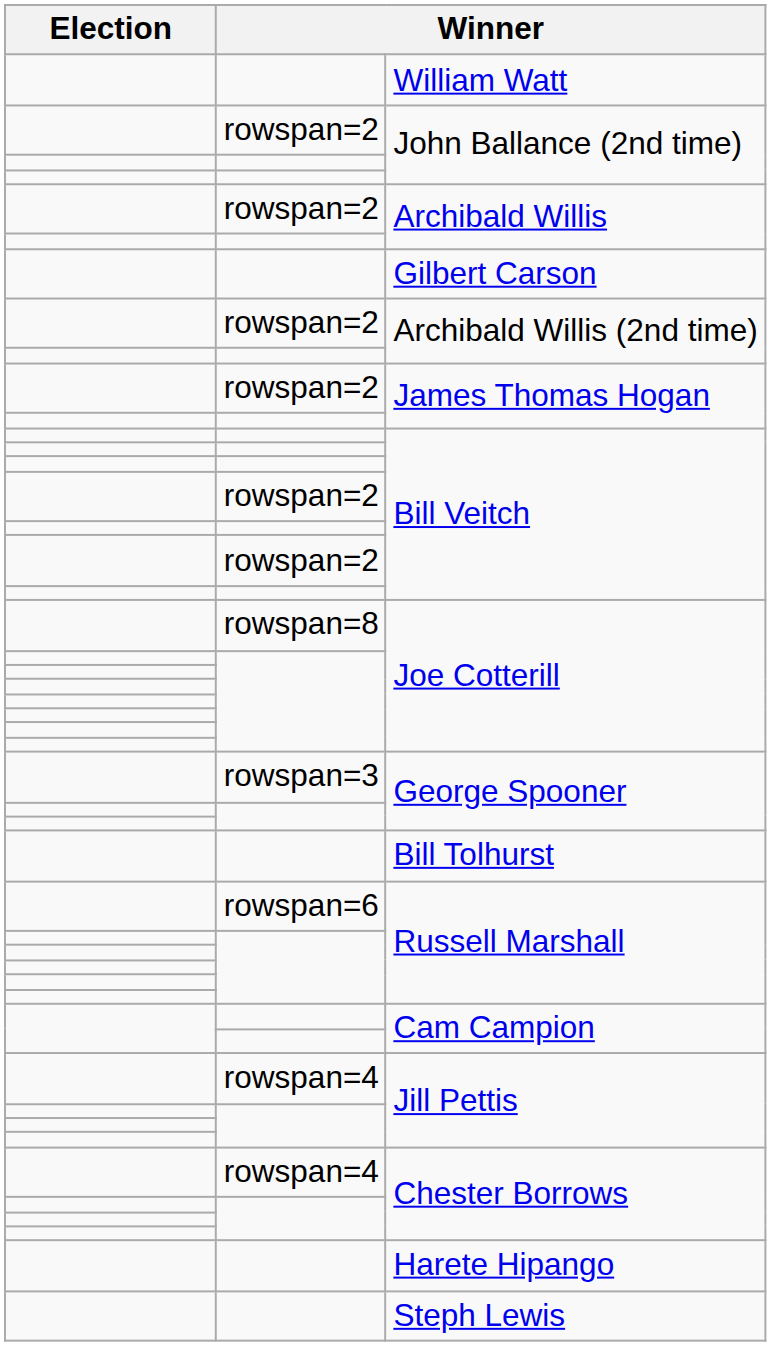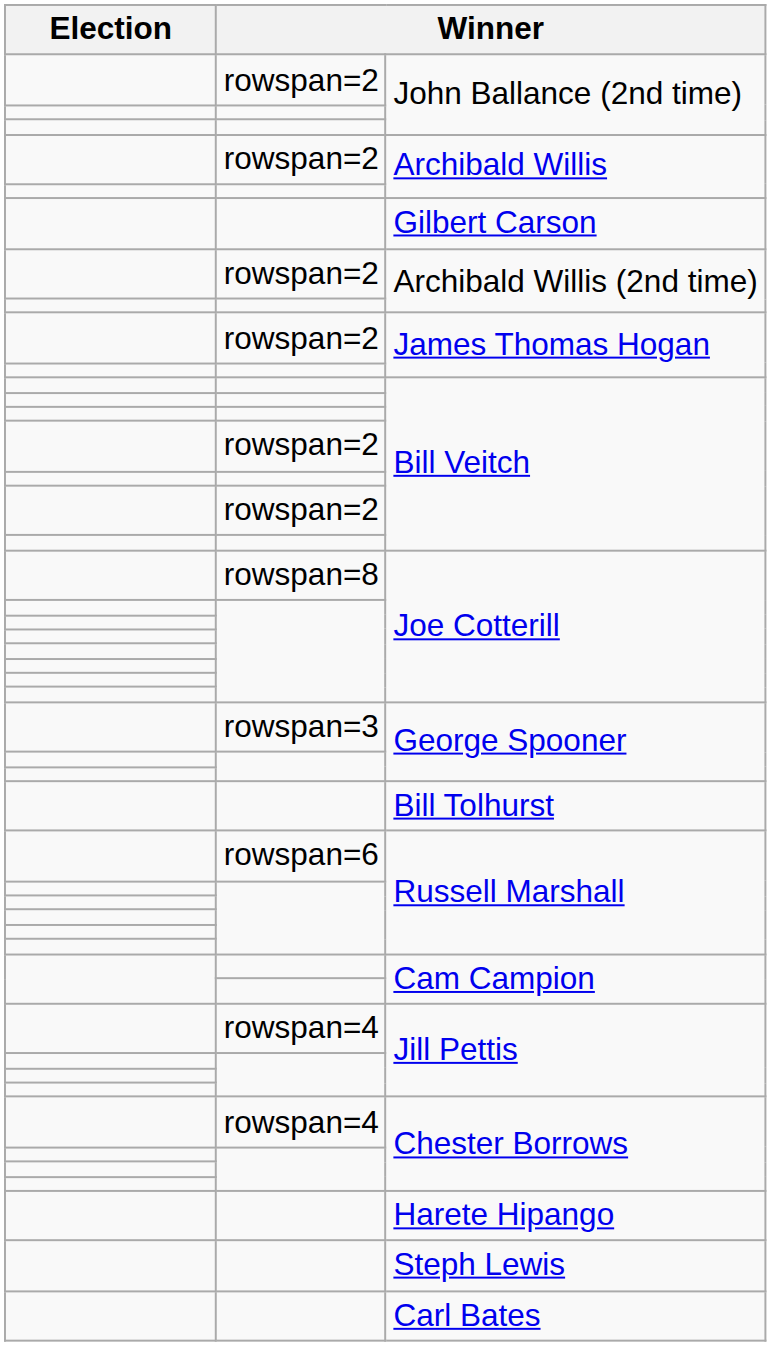- row: (301, 80)
+ row: (301, 1316)
